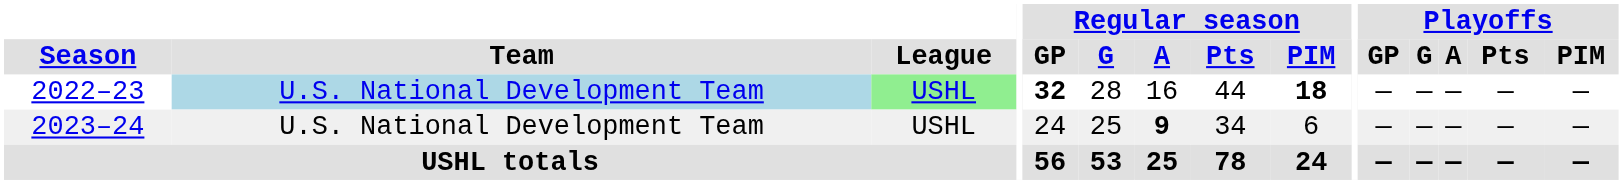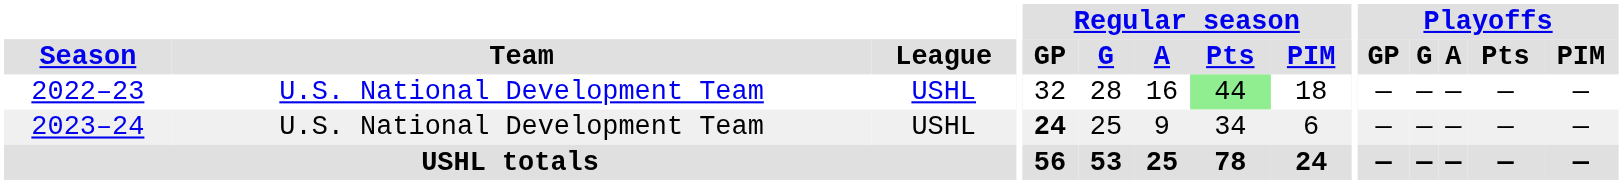(522, 92) lightblue background -> (522, 92) no background
(944, 92) lightgreen background -> (944, 92) no background
(1050, 92) bold -> (1050, 92) normal
(1230, 92) no background -> (1230, 92) lightgreen background
(1311, 92) bold -> (1311, 92) normal
(1050, 127) normal -> (1050, 127) bold
(1162, 127) bold -> (1162, 127) normal
